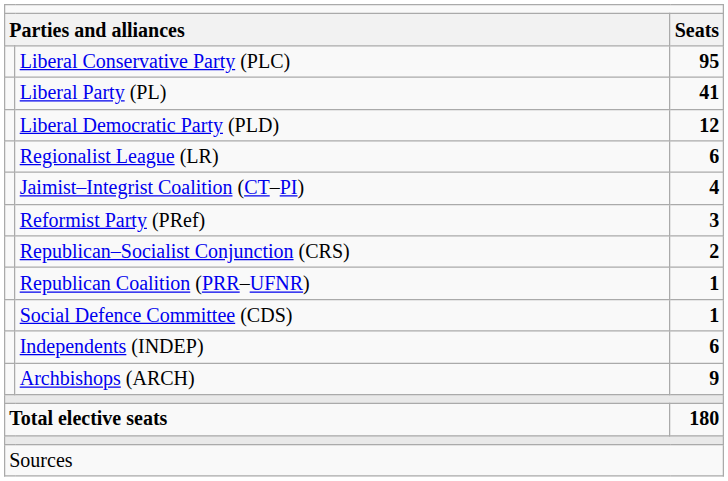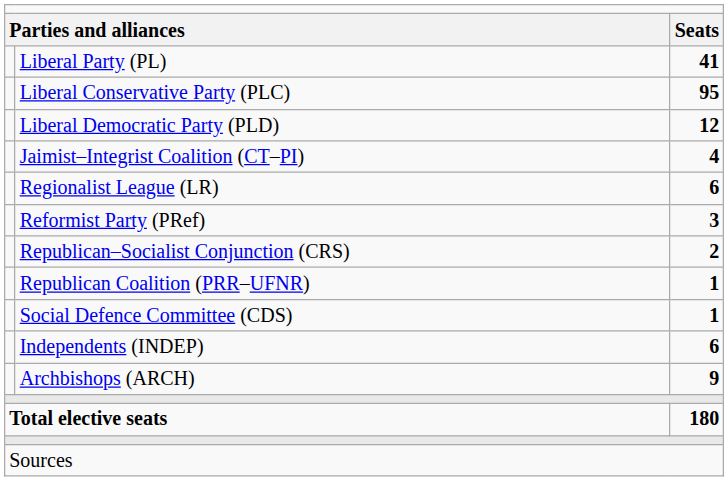rows swapped: (155, 61) <-> (93, 93)
rows swapped: (119, 156) <-> (162, 188)
